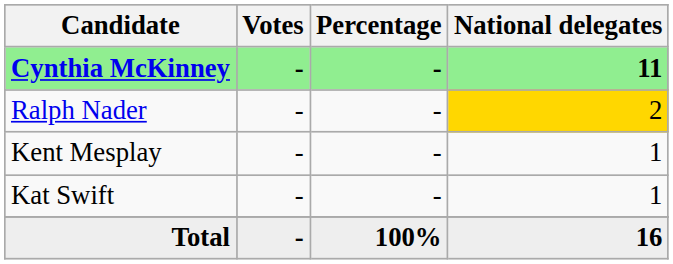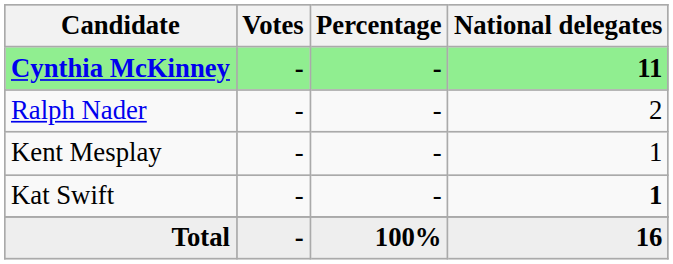(656, 110) gold background -> (656, 110) no background
(656, 195) normal -> (656, 195) bold
